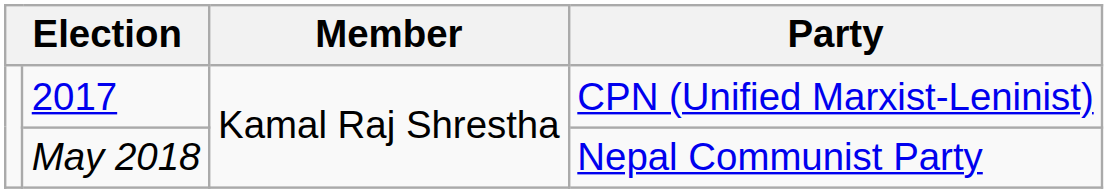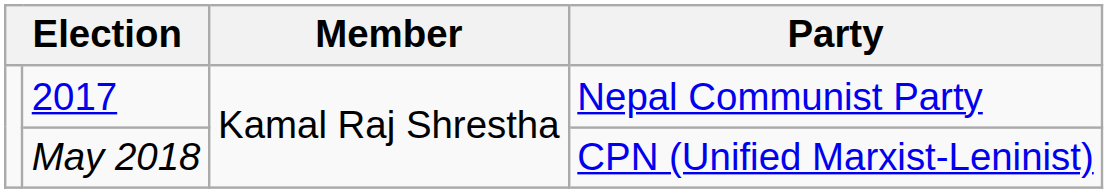(836, 95) CPN (Unified Marxist-Leninist) -> (780, 95) Nepal Communist Party
(780, 156) Nepal Communist Party -> (836, 156) CPN (Unified Marxist-Leninist)
